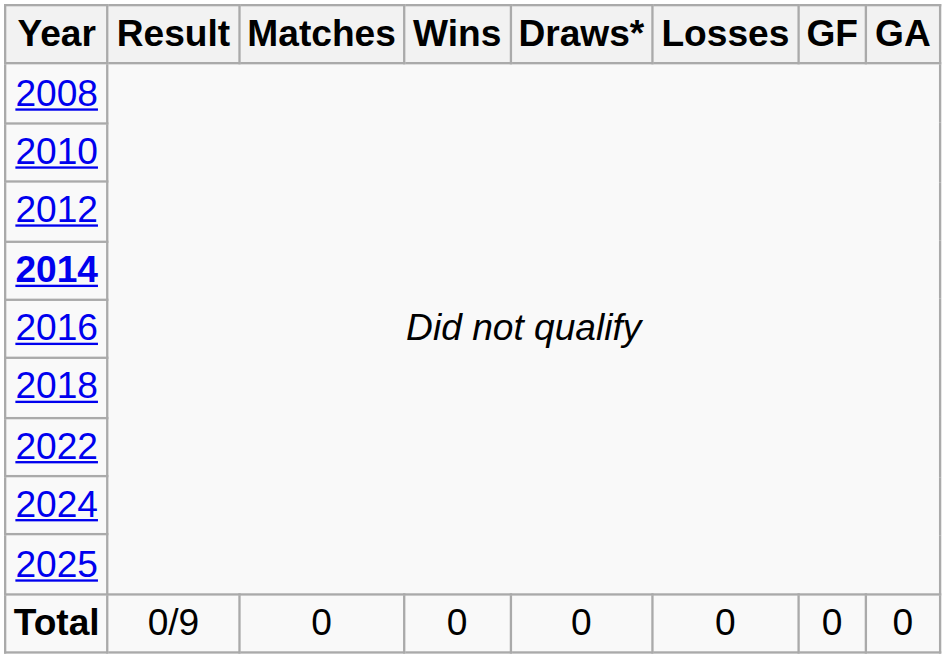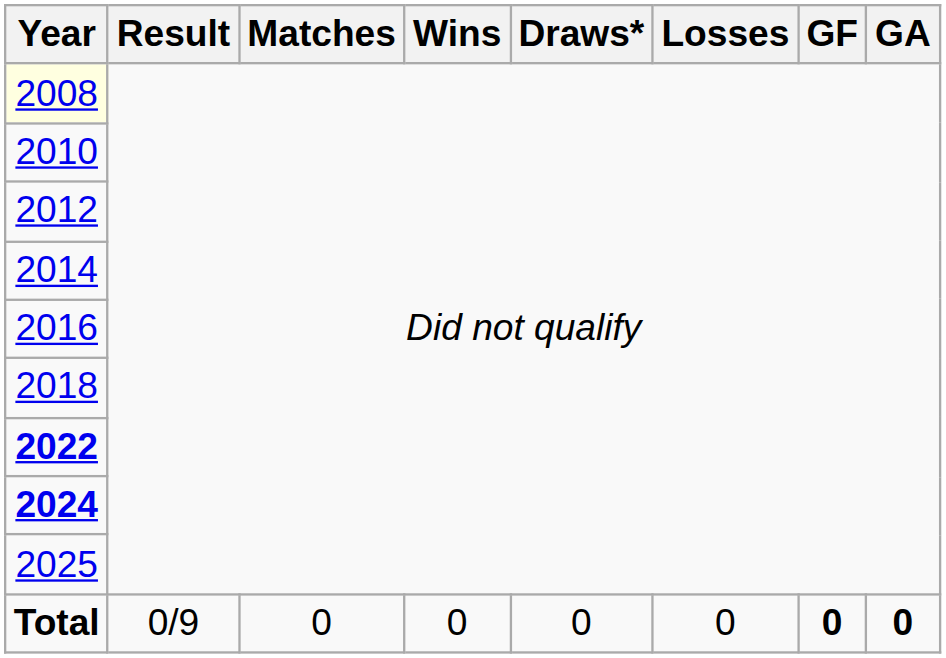(57, 92) no background -> (57, 92) lightyellow background
(57, 269) bold -> (57, 269) normal
(57, 446) normal -> (57, 446) bold
(57, 504) normal -> (57, 504) bold
(832, 622) normal -> (832, 622) bold
(903, 622) normal -> (903, 622) bold
